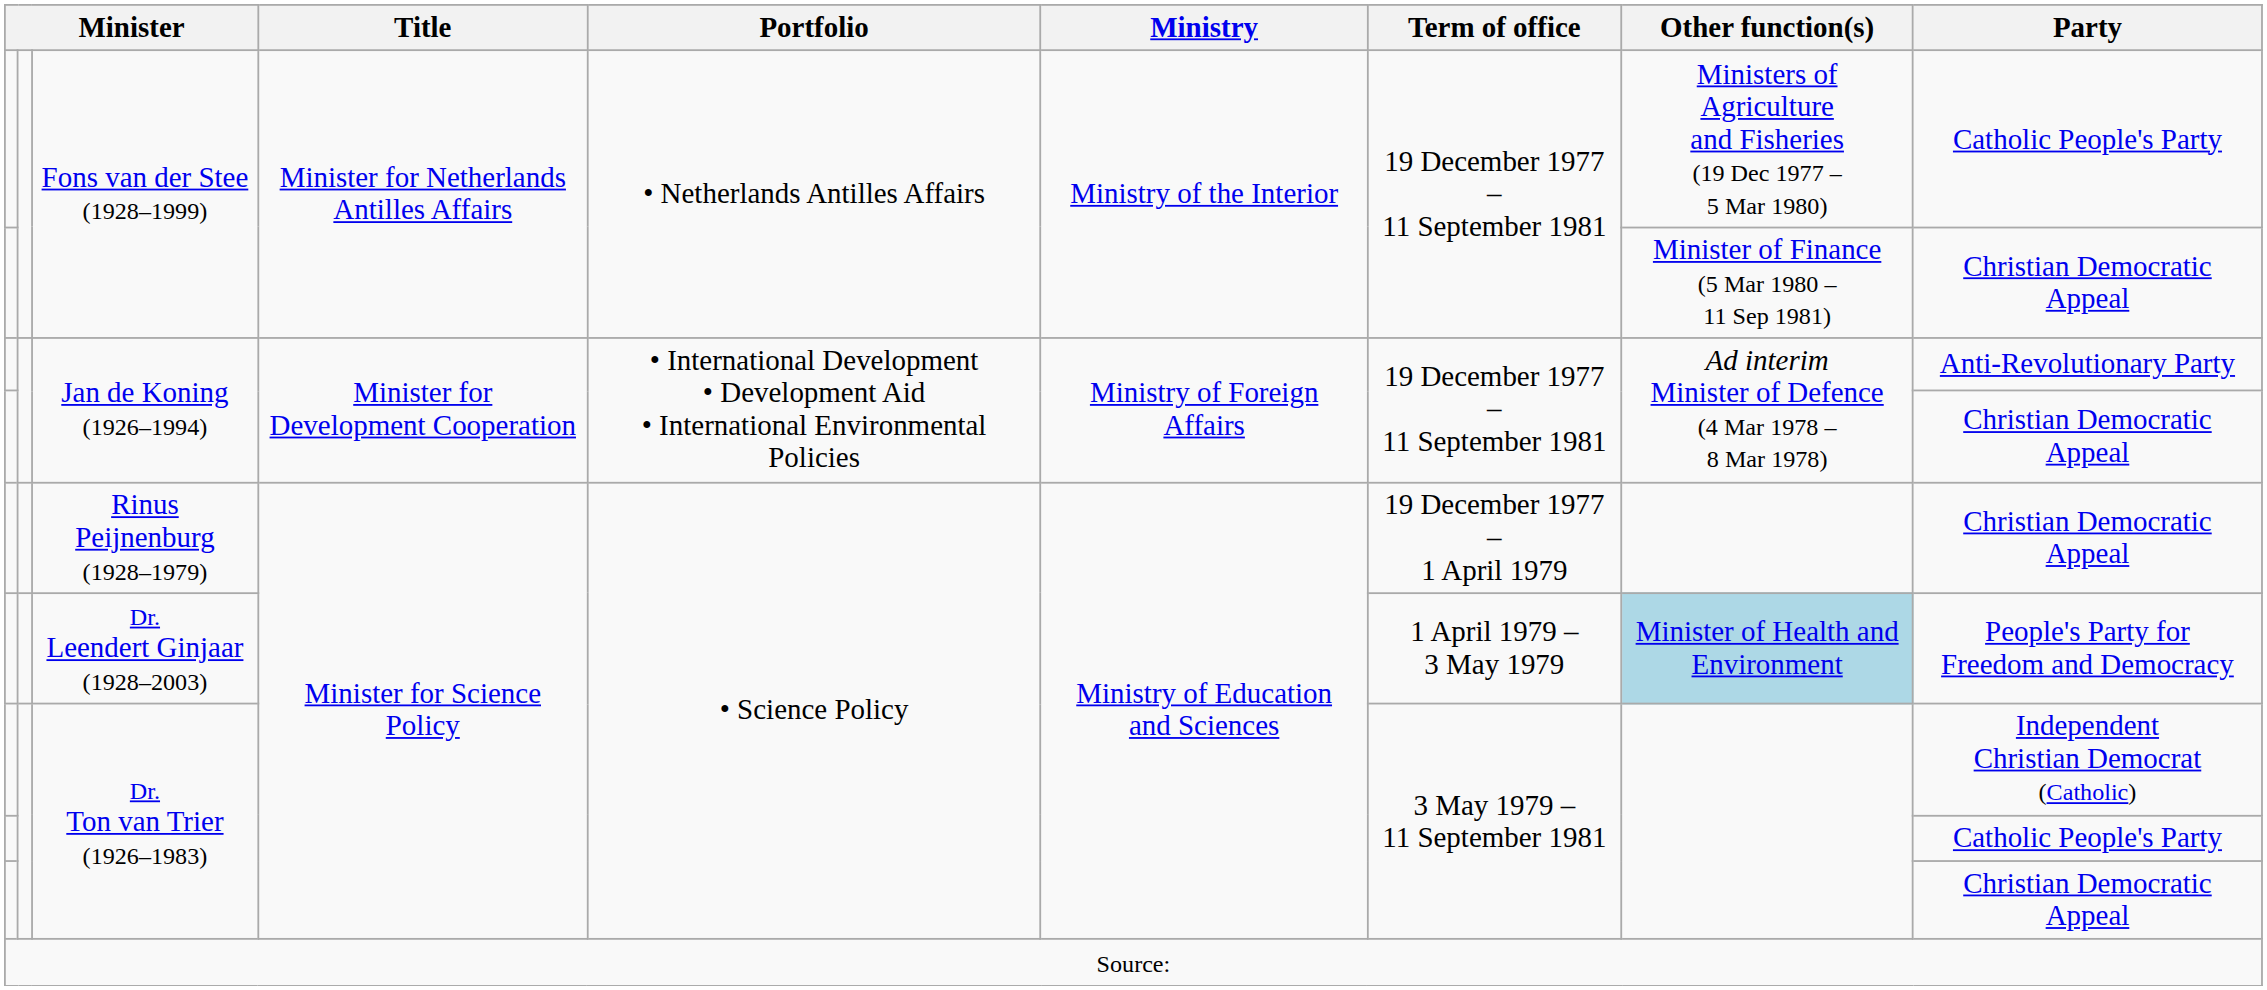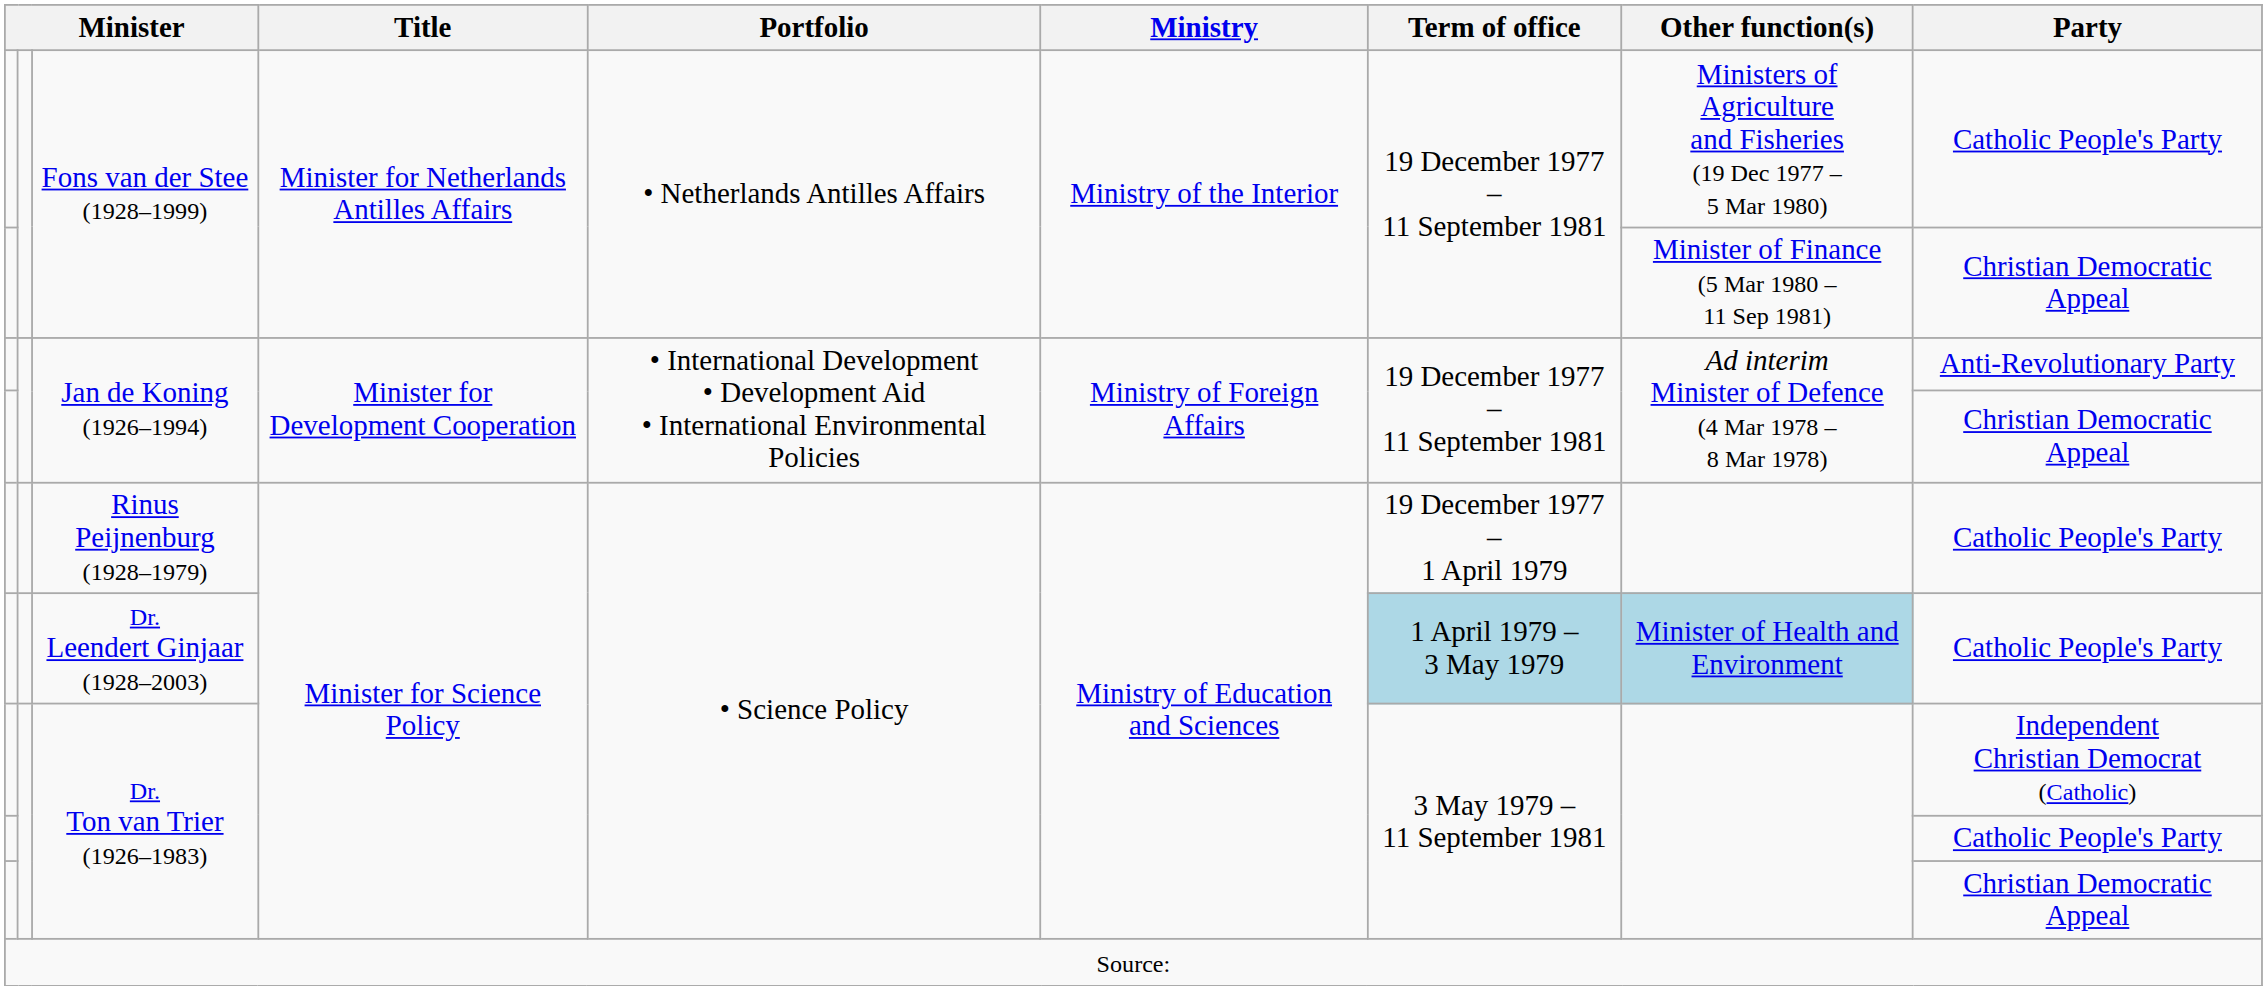(2087, 536) Christian Democratic Appeal -> (2087, 536) Catholic People's Party
(1494, 648) no background -> (1494, 648) lightblue background
(2087, 648) People's Party for Freedom and Democracy -> (2087, 648) Catholic People's Party
